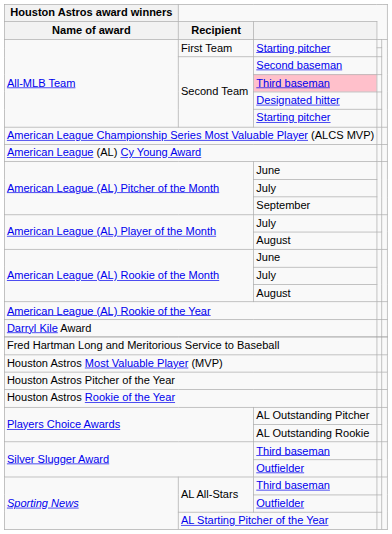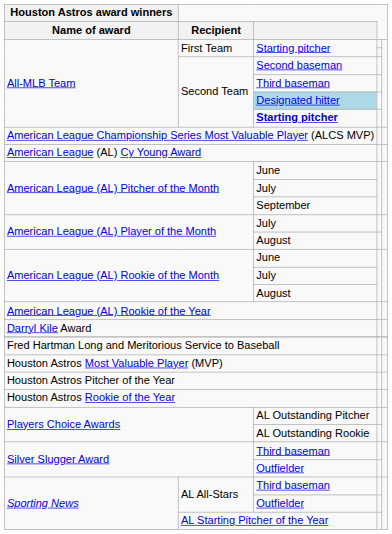(293, 83) pink background -> (293, 83) no background
(298, 100) no background -> (298, 100) lightblue background
(293, 118) normal -> (297, 118) bold
